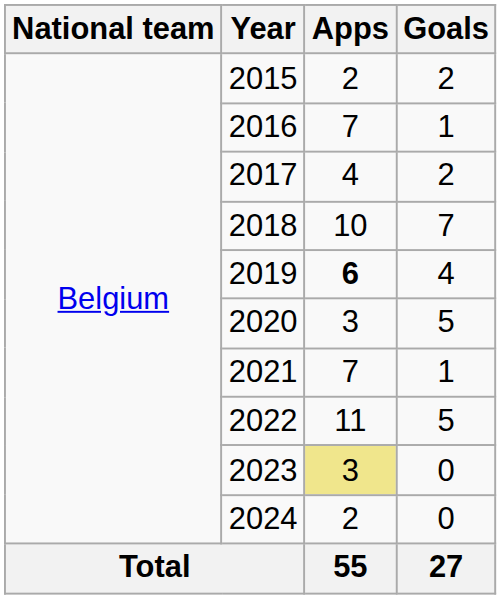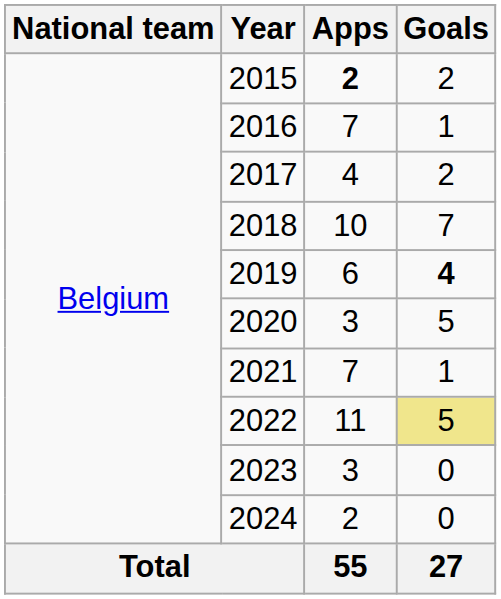(350, 77) normal -> (350, 77) bold
(350, 273) bold -> (350, 273) normal
(446, 273) normal -> (446, 273) bold
(446, 420) no background -> (446, 420) khaki background
(350, 469) khaki background -> (350, 469) no background
